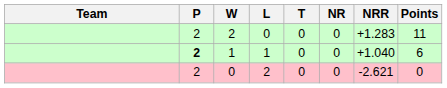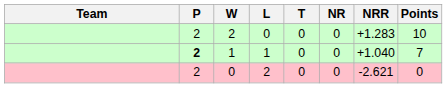(420, 33) 11 -> (420, 33) 10
(420, 53) 6 -> (420, 53) 7
